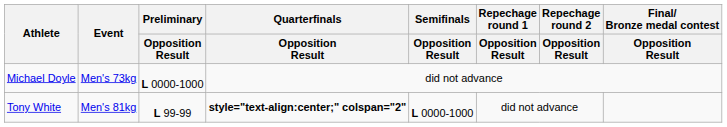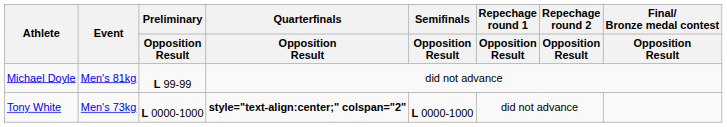(109, 78) Men's 73kg -> (109, 78) Men's 81kg
(173, 84) L 0000-1000 -> (173, 84) L 99-99
(109, 108) Men's 81kg -> (109, 108) Men's 73kg
(173, 114) L 99-99 -> (173, 114) L 0000-1000
